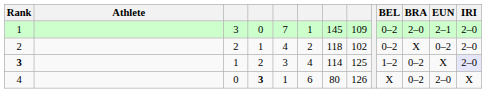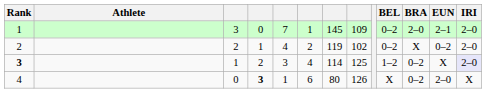(335, 46) 118 -> (335, 46) 119
